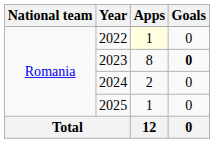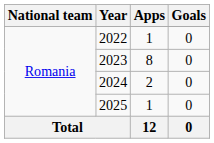(149, 37) lightyellow background -> (149, 37) no background
(189, 60) bold -> (189, 60) normal
